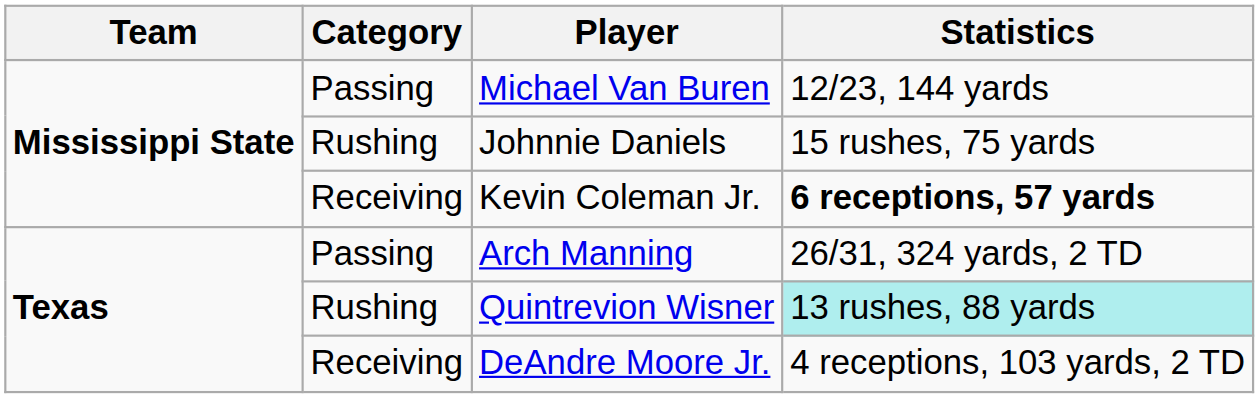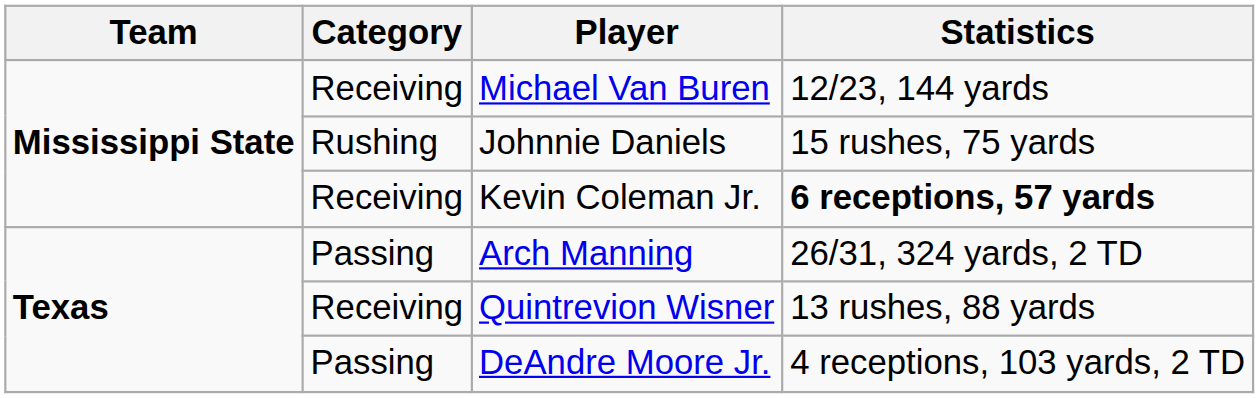(372, 87) Passing -> (387, 87) Receiving
(374, 308) Rushing -> (387, 308) Receiving
(943, 308) paleturquoise background -> (943, 308) no background
(387, 363) Receiving -> (372, 363) Passing
